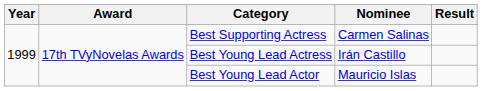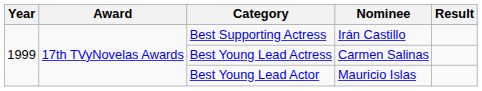(383, 34) Carmen Salinas -> (372, 34) Irán Castillo
(372, 55) Irán Castillo -> (383, 55) Carmen Salinas
